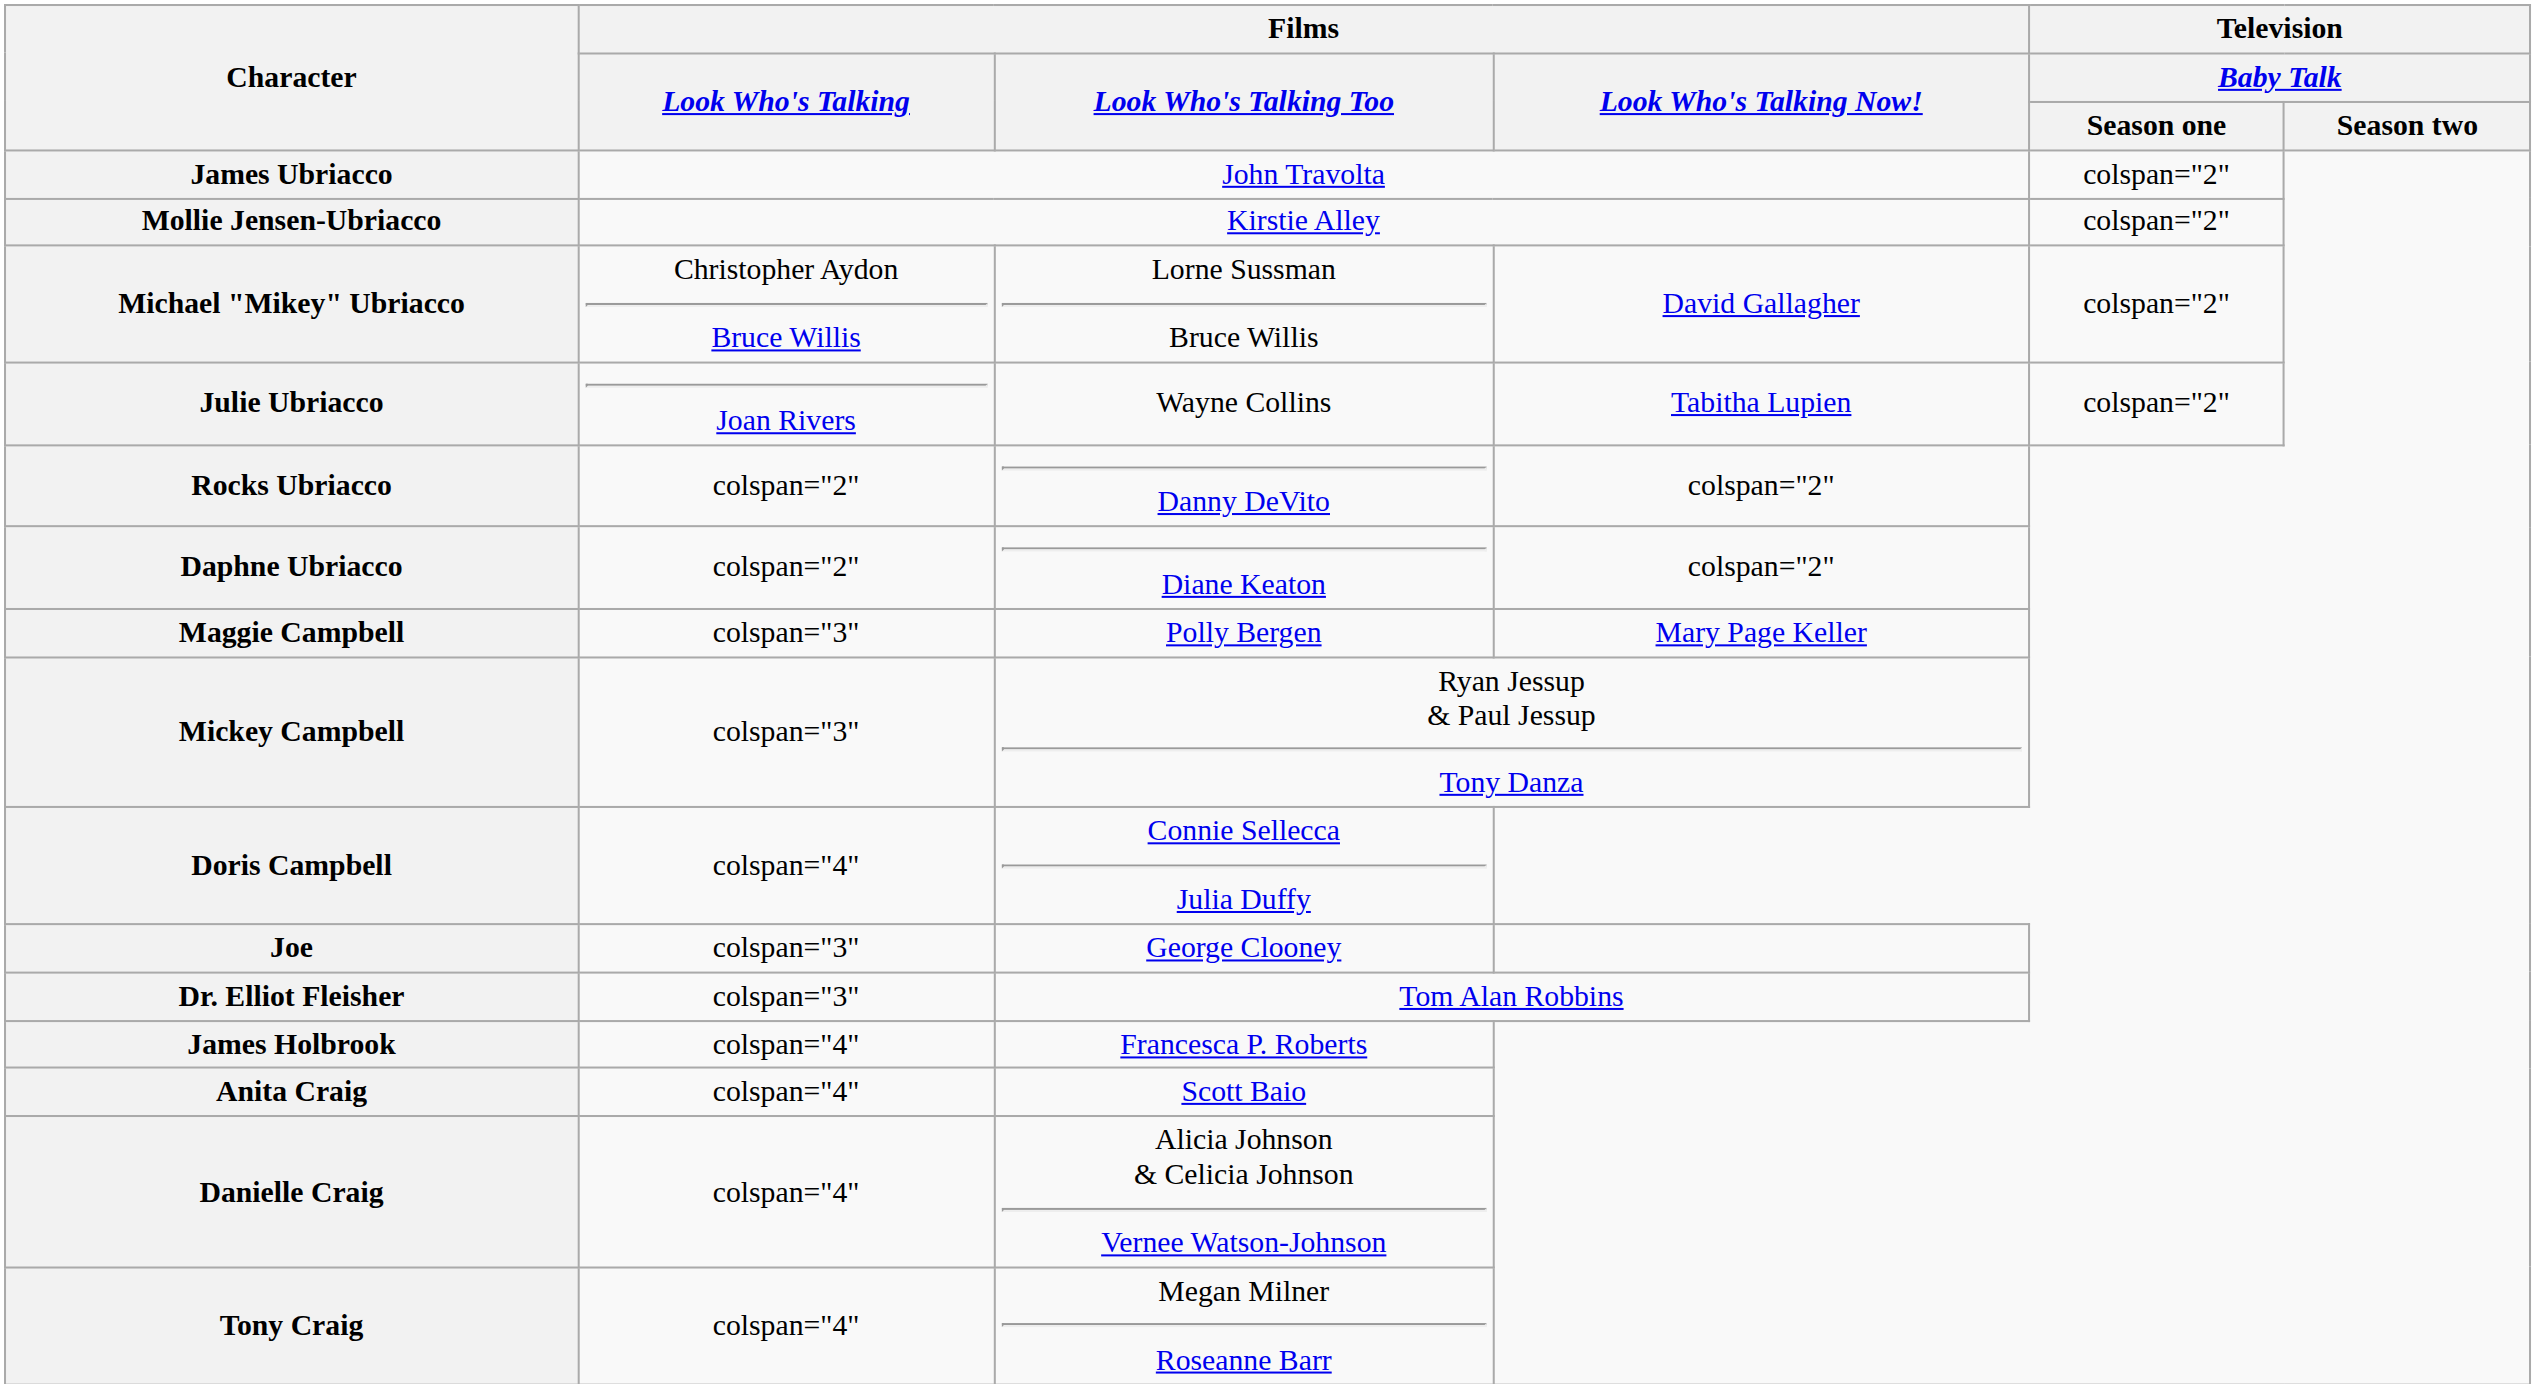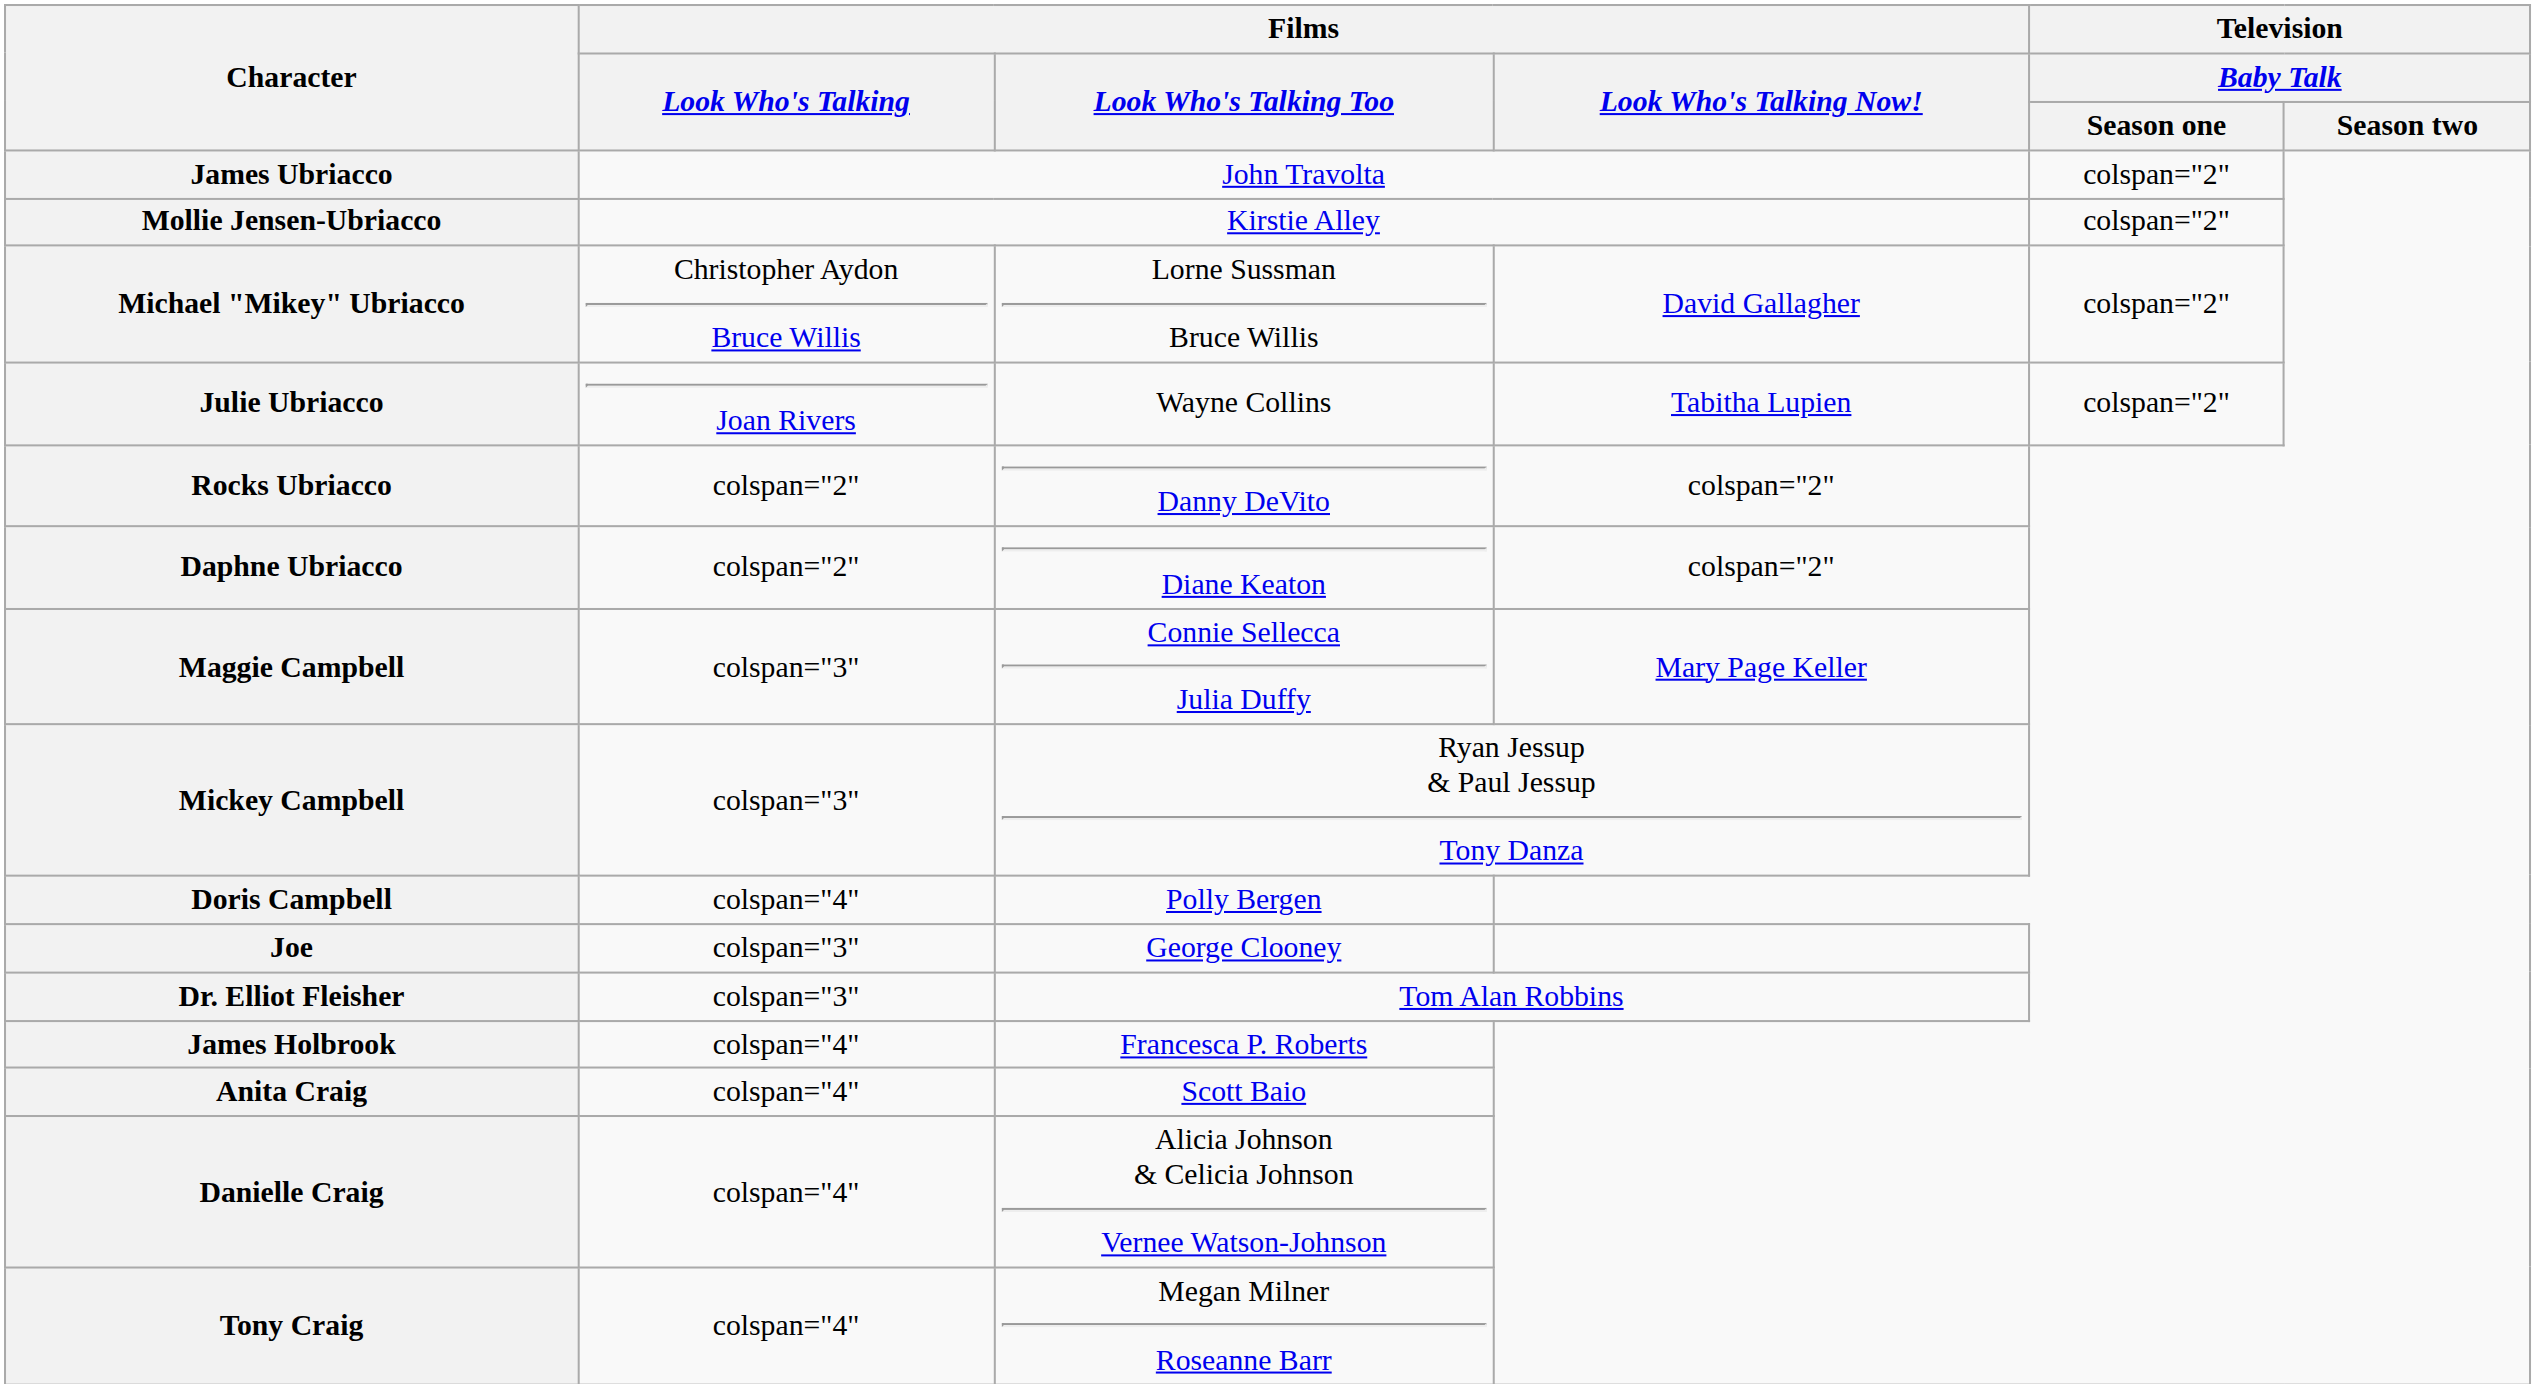(1244, 631) Polly Bergen -> (1244, 665) Connie Sellecca Julia Duffy
(1244, 864) Connie Sellecca Julia Duffy -> (1244, 898) Polly Bergen
